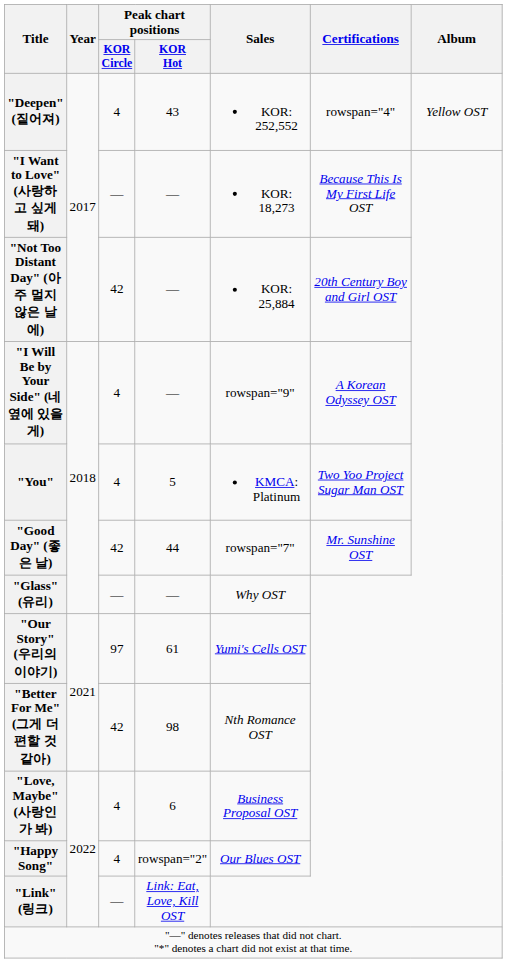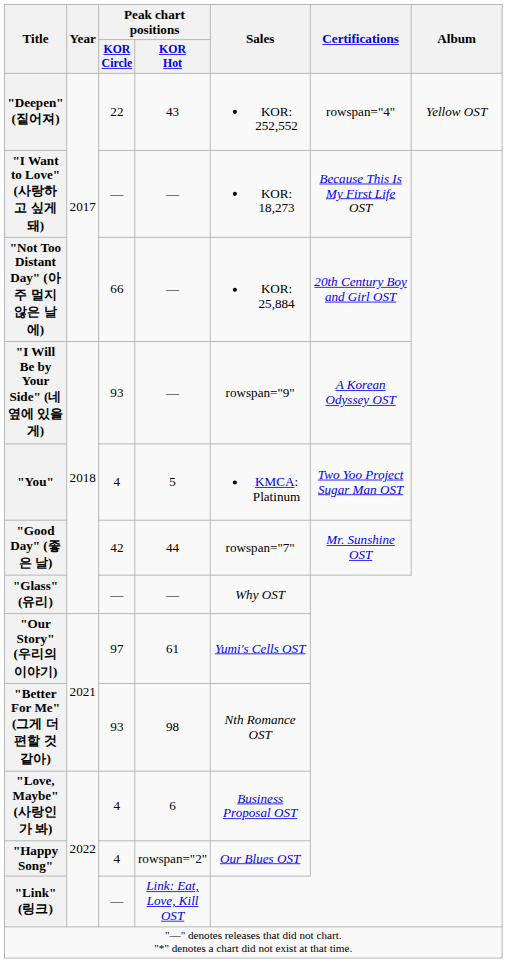(117, 111) 4 -> (117, 111) 22
(117, 289) 42 -> (117, 289) 66
(117, 392) 4 -> (117, 392) 93
(117, 727) 42 -> (117, 727) 93
